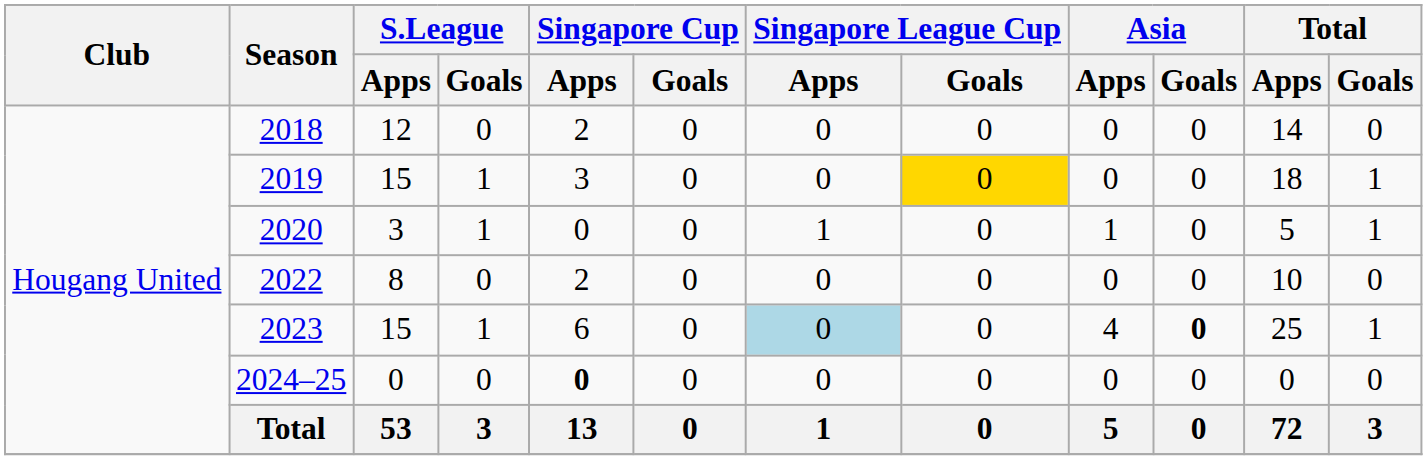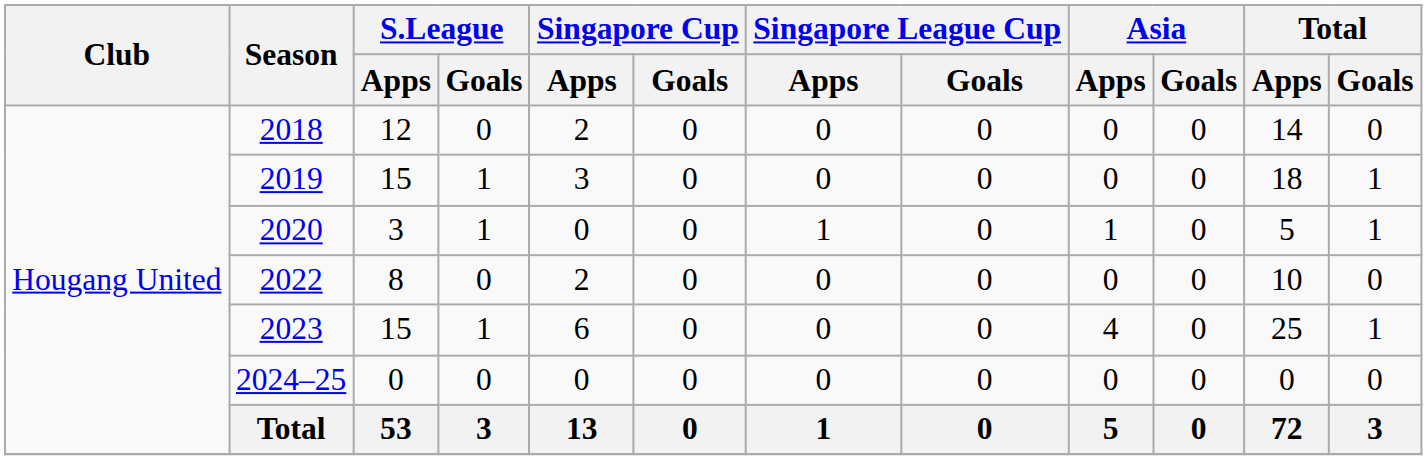(985, 179) gold background -> (985, 179) no background
(823, 329) lightblue background -> (823, 329) no background
(1199, 329) bold -> (1199, 329) normal
(582, 379) bold -> (582, 379) normal
